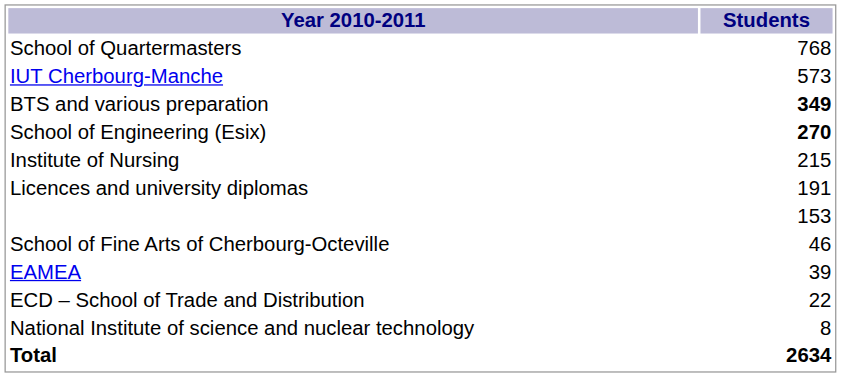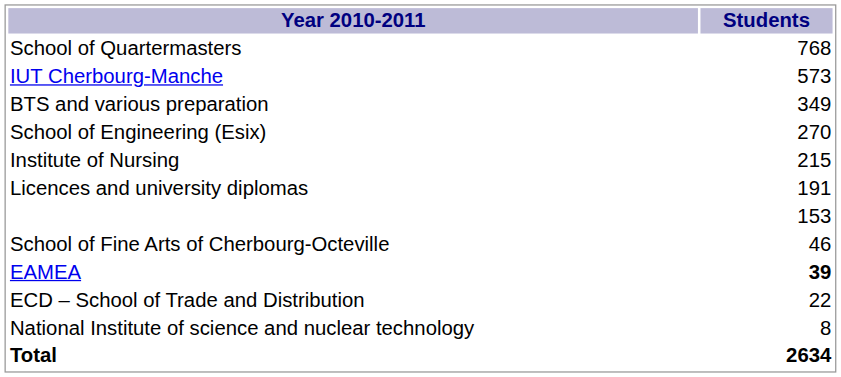(814, 104) bold -> (814, 104) normal
(814, 132) bold -> (814, 132) normal
(820, 272) normal -> (820, 272) bold
